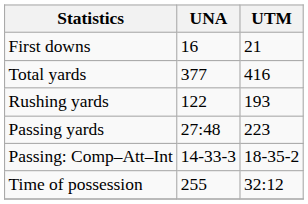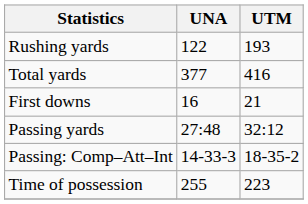rows swapped: (50, 46) <-> (59, 101)
(257, 129) 223 -> (264, 129) 32:12
(264, 184) 32:12 -> (257, 184) 223
